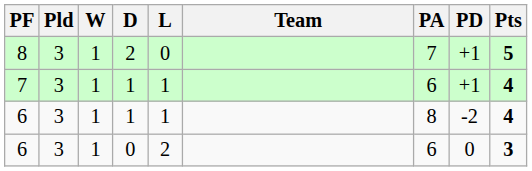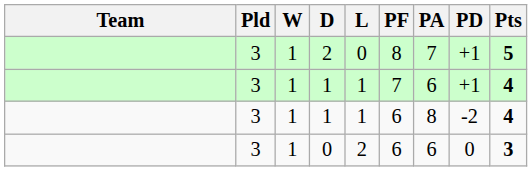columns swapped: (298, 20) <-> (22, 20)
